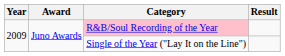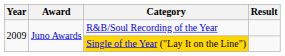(152, 28) pink background -> (152, 28) no background
(166, 43) no background -> (166, 43) gold background
